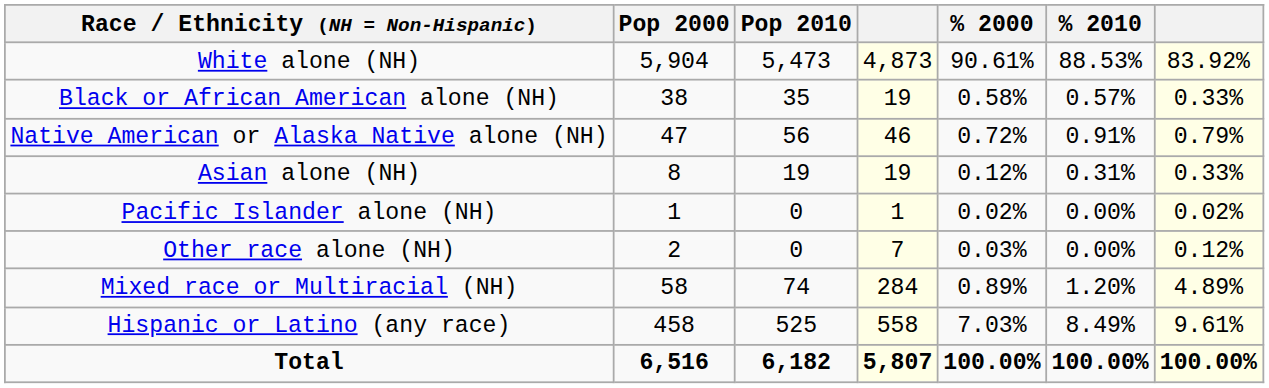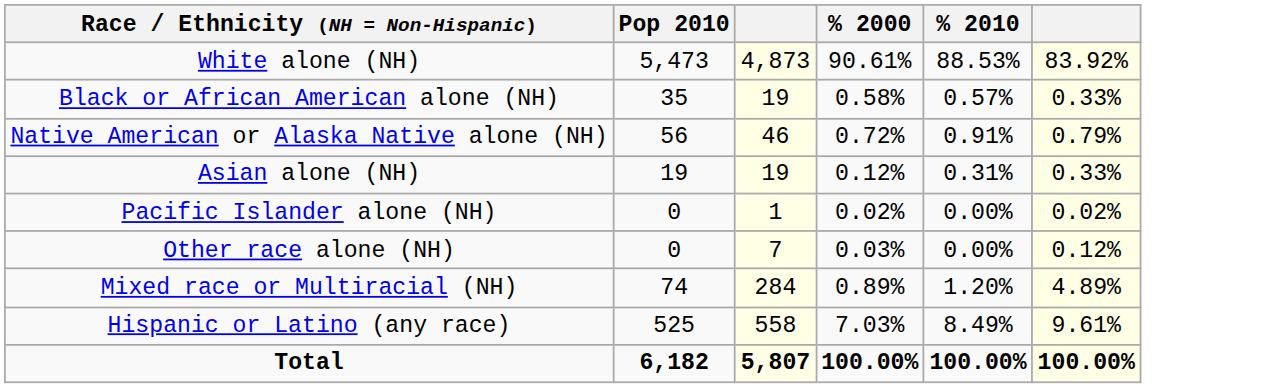- column: (674, 24)
